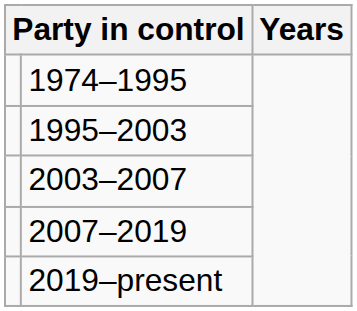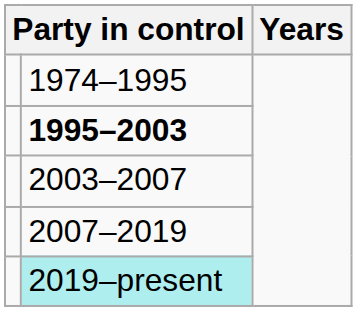(108, 130) normal -> (108, 130) bold
(125, 280) no background -> (125, 280) paleturquoise background
